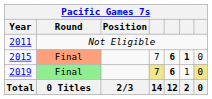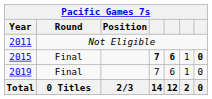(69, 57) lightsalmon background -> (69, 57) no background
(157, 57) normal -> (157, 57) bold
(187, 57) bold -> (187, 57) normal
(200, 57) normal -> (200, 57) bold
(69, 72) lightgreen background -> (69, 72) no background
(157, 72) khaki background -> (157, 72) no background
(172, 72) bold -> (172, 72) normal
(200, 72) khaki background -> (200, 72) no background
